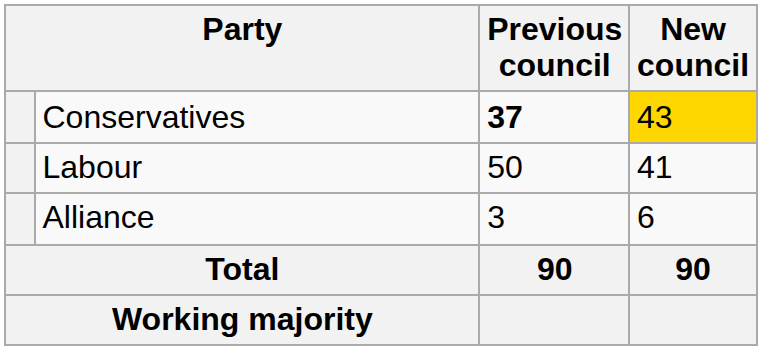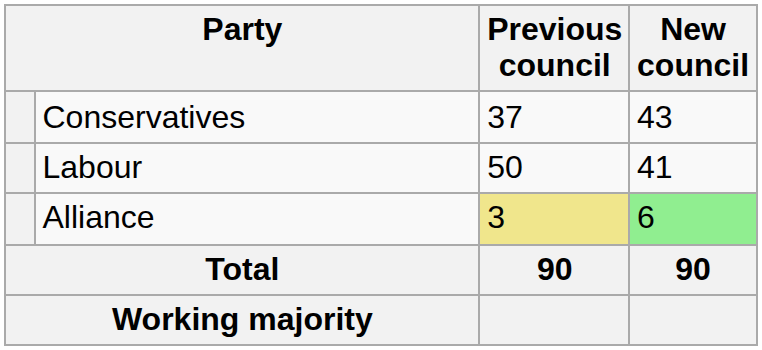(505, 116) bold -> (505, 116) normal
(655, 116) gold background -> (655, 116) no background
(496, 218) no background -> (496, 218) khaki background
(646, 218) no background -> (646, 218) lightgreen background
